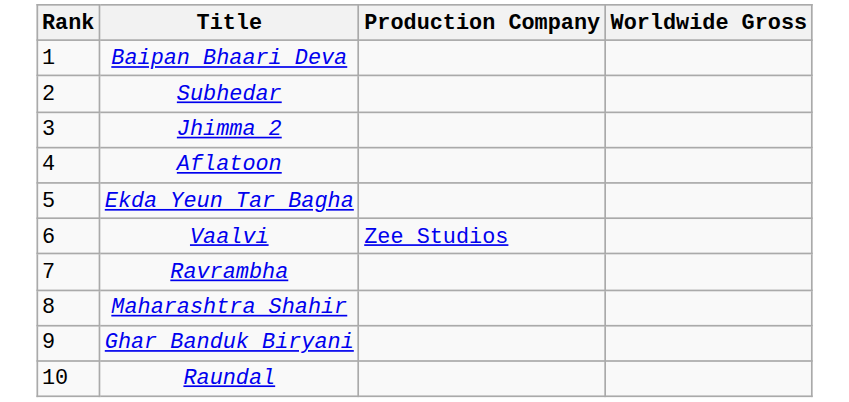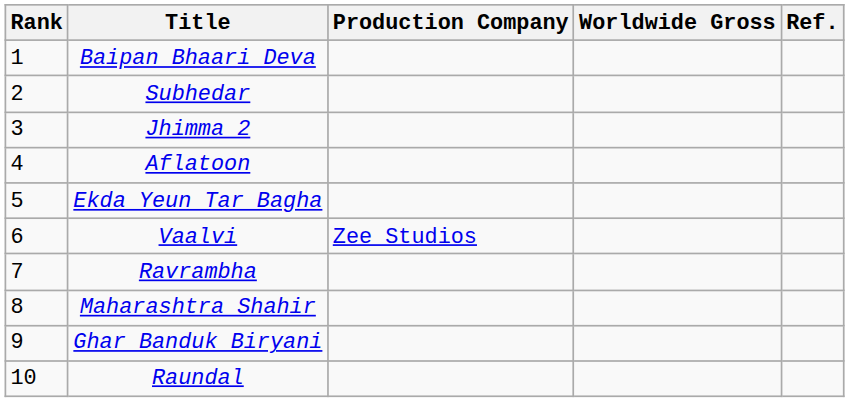+ column: (812, 23)
